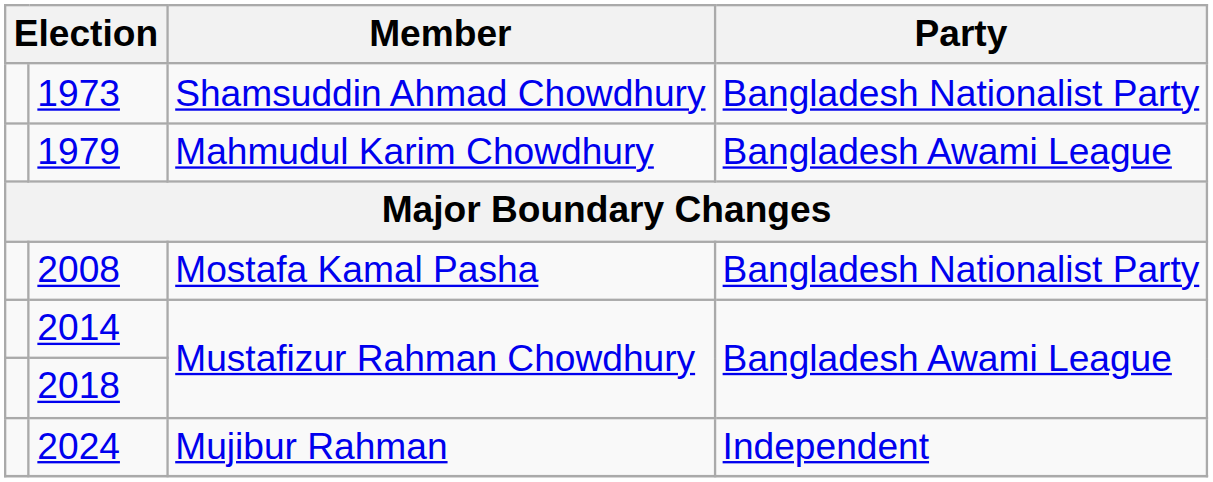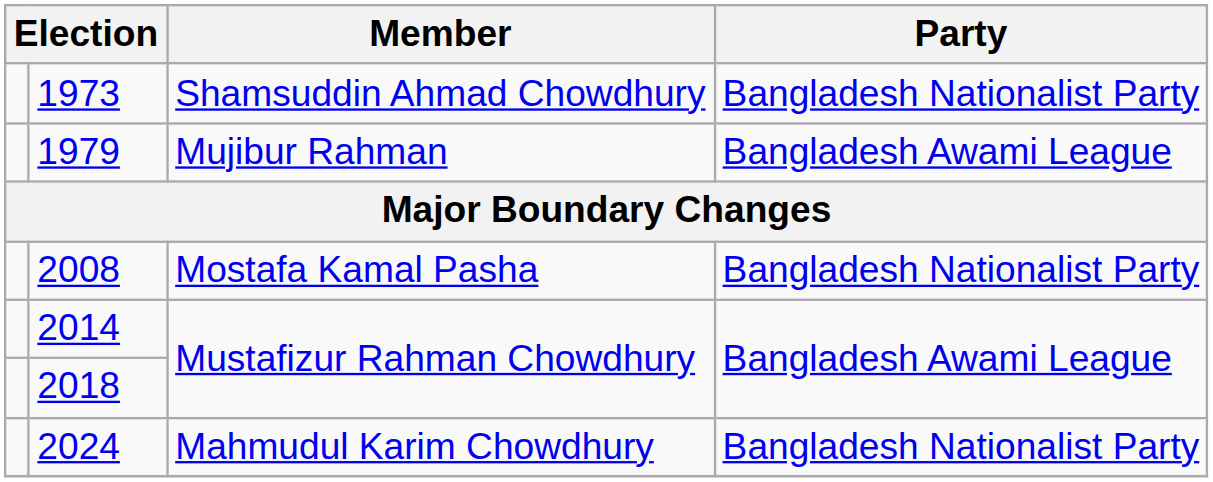(415, 151) Mahmudul Karim Chowdhury -> (311, 151) Mujibur Rahman
(311, 446) Mujibur Rahman -> (415, 446) Mahmudul Karim Chowdhury
(826, 446) Independent -> (961, 446) Bangladesh Nationalist Party
